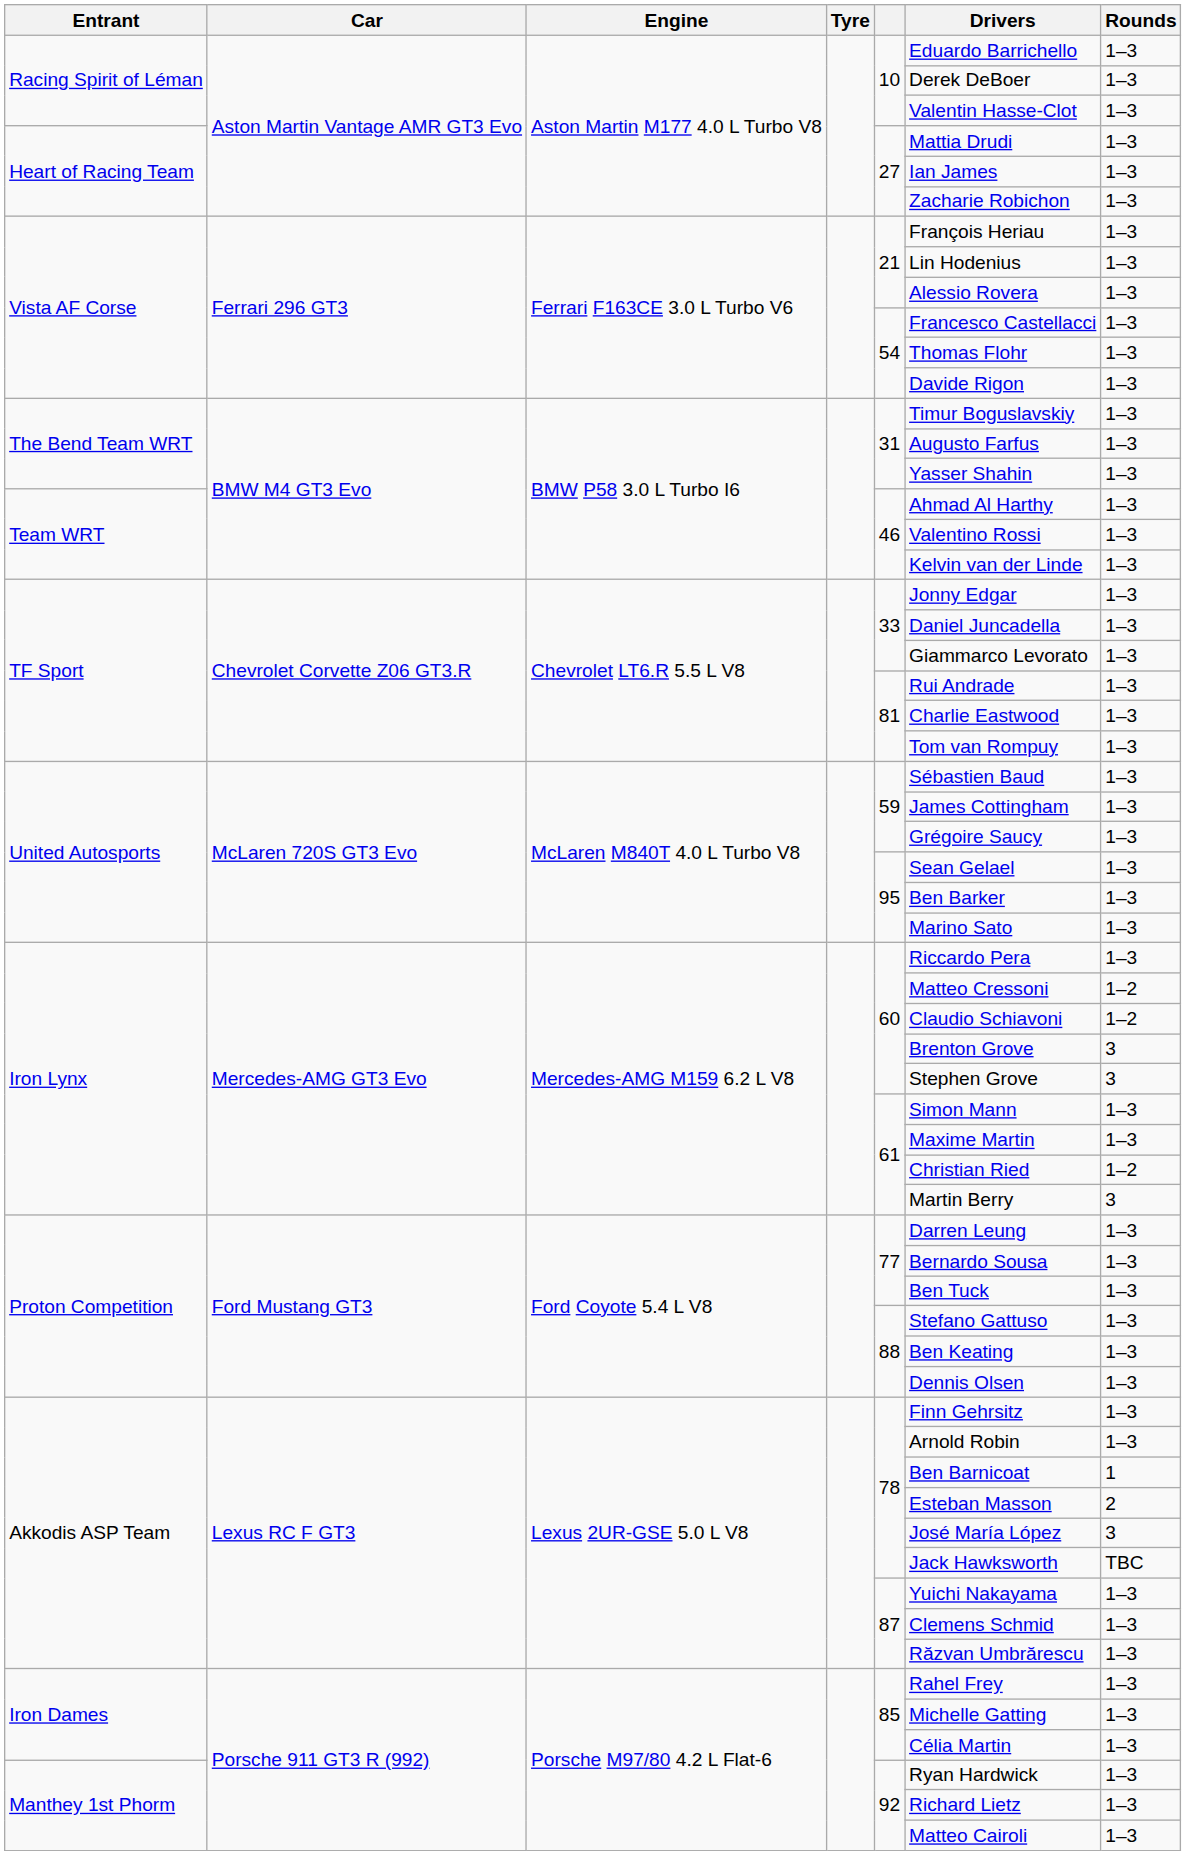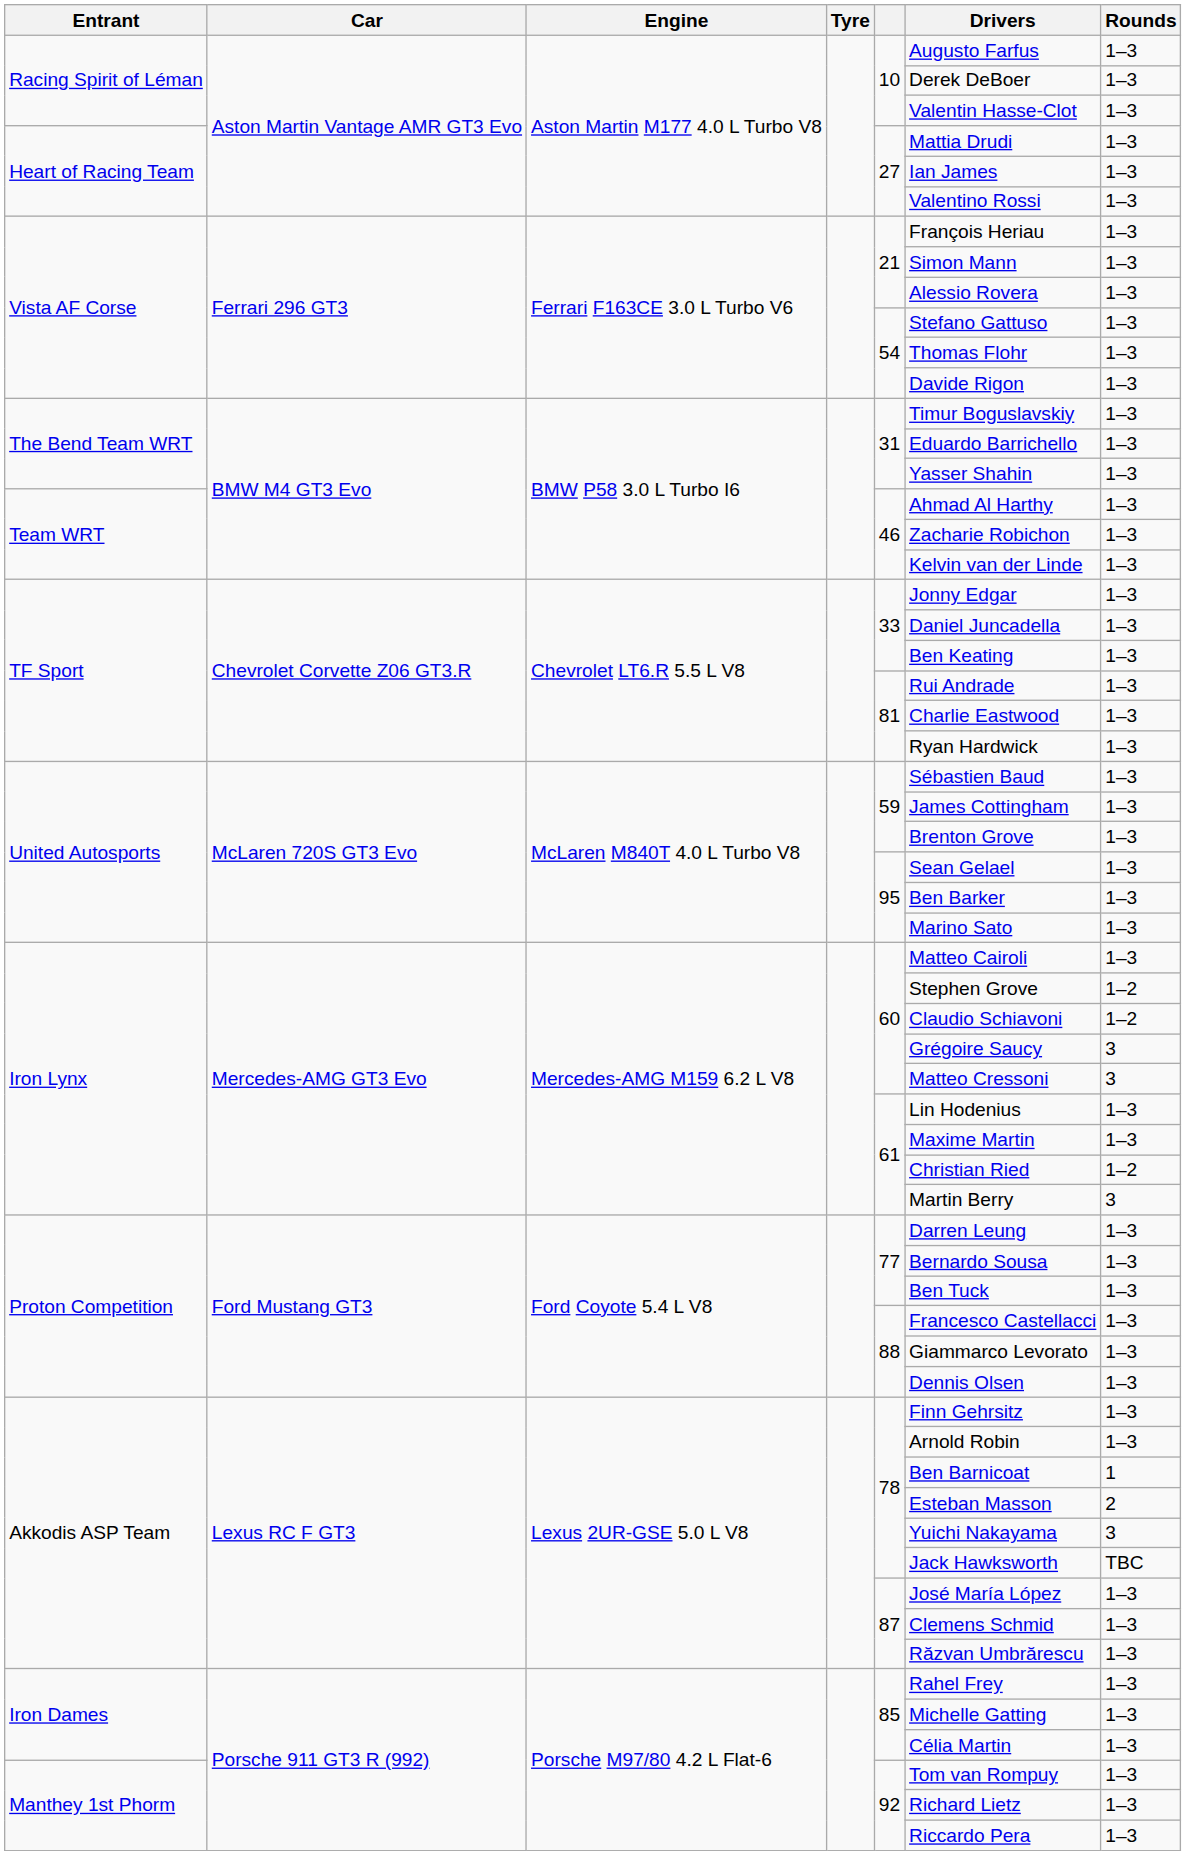(993, 50) Eduardo Barrichello -> (974, 50) Augusto Farfus
(989, 202) Zacharie Robichon -> (975, 202) Valentino Rossi
(965, 262) Lin Hodenius -> (963, 262) Simon Mann
(1003, 323) Francesco Castellacci -> (978, 323) Stefano Gattuso
(974, 444) Augusto Farfus -> (993, 444) Eduardo Barrichello
(975, 535) Valentino Rossi -> (989, 535) Zacharie Robichon
(998, 656) Giammarco Levorato -> (961, 656) Ben Keating
(984, 746) Tom van Rompuy -> (973, 746) Ryan Hardwick
(976, 837) Grégoire Saucy -> (971, 837) Brenton Grove
(970, 958) Riccardo Pera -> (968, 958) Matteo Cairoli
(979, 988) Matteo Cressoni -> (973, 988) Stephen Grove
(971, 1049) Brenton Grove -> (976, 1049) Grégoire Saucy
(973, 1079) Stephen Grove -> (979, 1079) Matteo Cressoni
(963, 1109) Simon Mann -> (965, 1109) Lin Hodenius
(978, 1321) Stefano Gattuso -> (1003, 1321) Francesco Castellacci
(961, 1352) Ben Keating -> (998, 1352) Giammarco Levorato
(985, 1533) José María López -> (983, 1533) Yuichi Nakayama
(983, 1594) Yuichi Nakayama -> (985, 1594) José María López
(973, 1775) Ryan Hardwick -> (984, 1775) Tom van Rompuy
(968, 1836) Matteo Cairoli -> (970, 1836) Riccardo Pera
